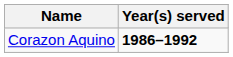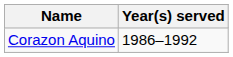(160, 40) bold -> (160, 40) normal
